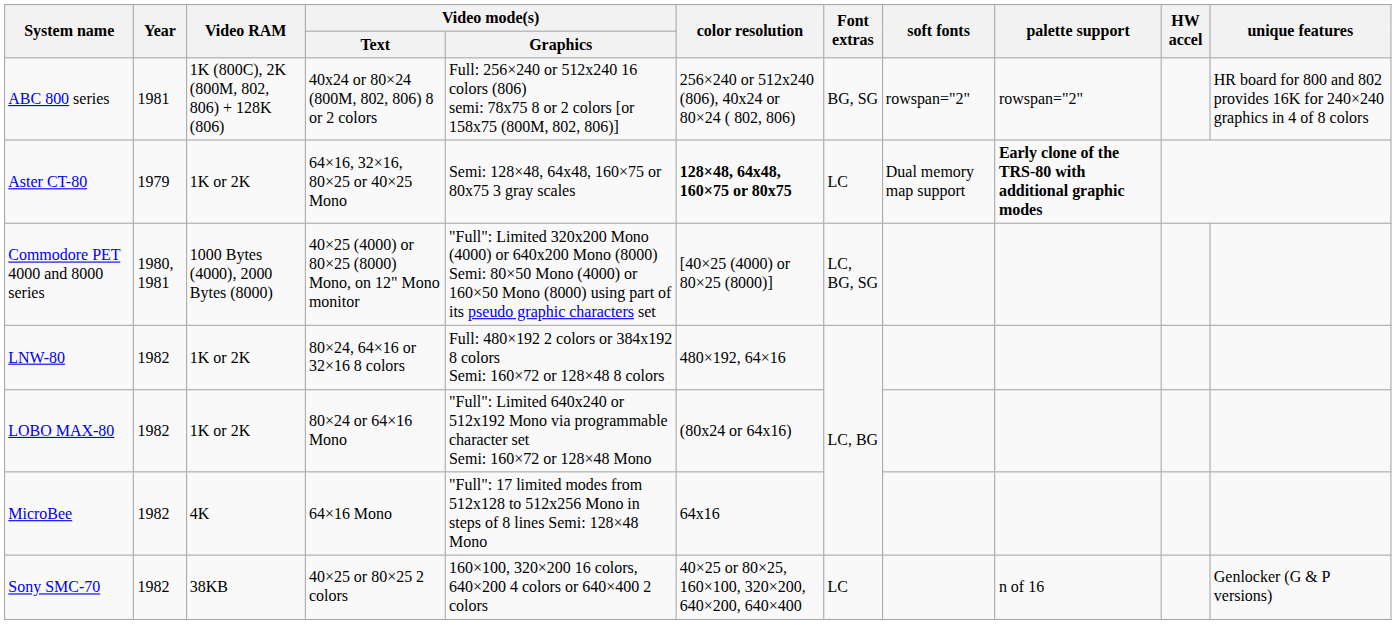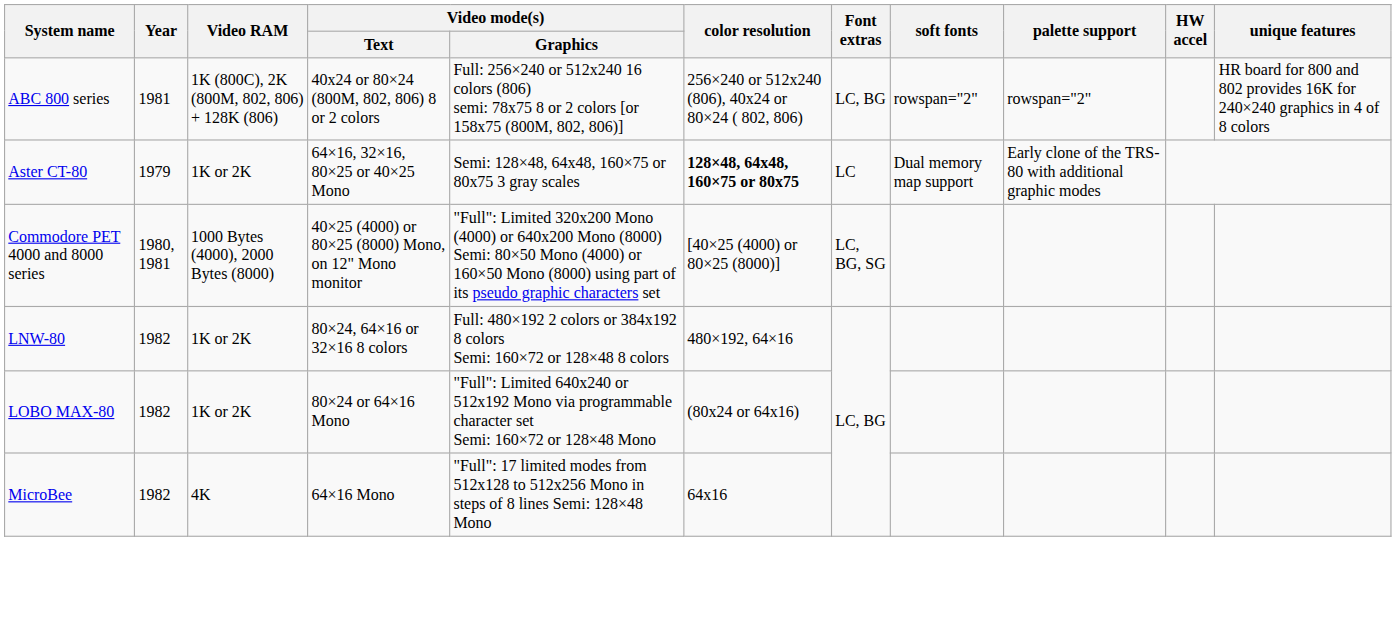(853, 99) BG, SG -> (860, 99) LC, BG
(1062, 182) bold -> (1083, 172) normal
- row: (54, 587)
